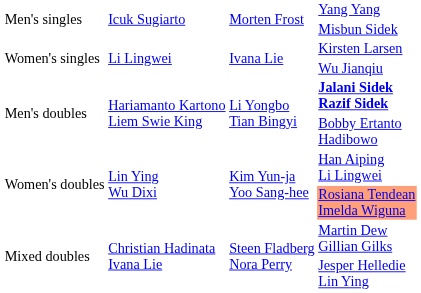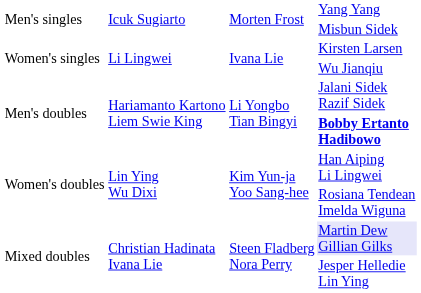(356, 96) bold -> (353, 96) normal
(360, 131) normal -> (364, 131) bold
(367, 202) lightsalmon background -> (367, 202) no background
(355, 238) no background -> (355, 238) lavender background
